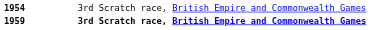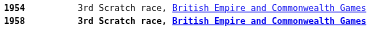(14, 21) 1959 -> (14, 21) 1958
